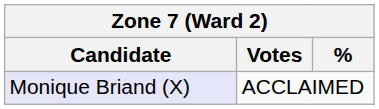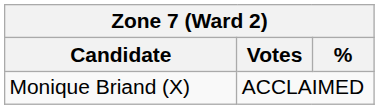(100, 87) lavender background -> (100, 87) no background
